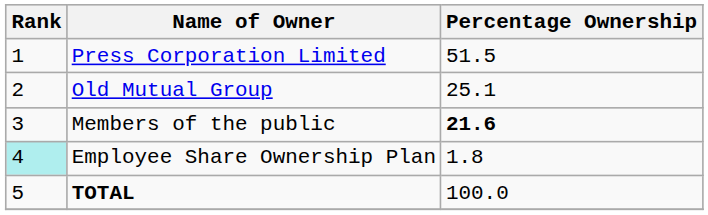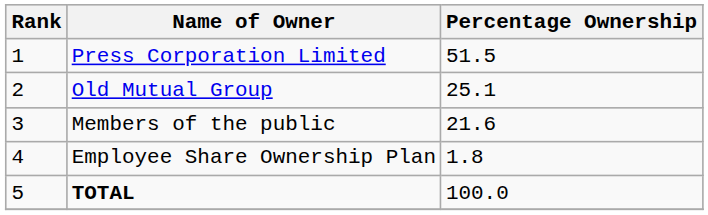(471, 124) bold -> (471, 124) normal
(18, 158) paleturquoise background -> (18, 158) no background
